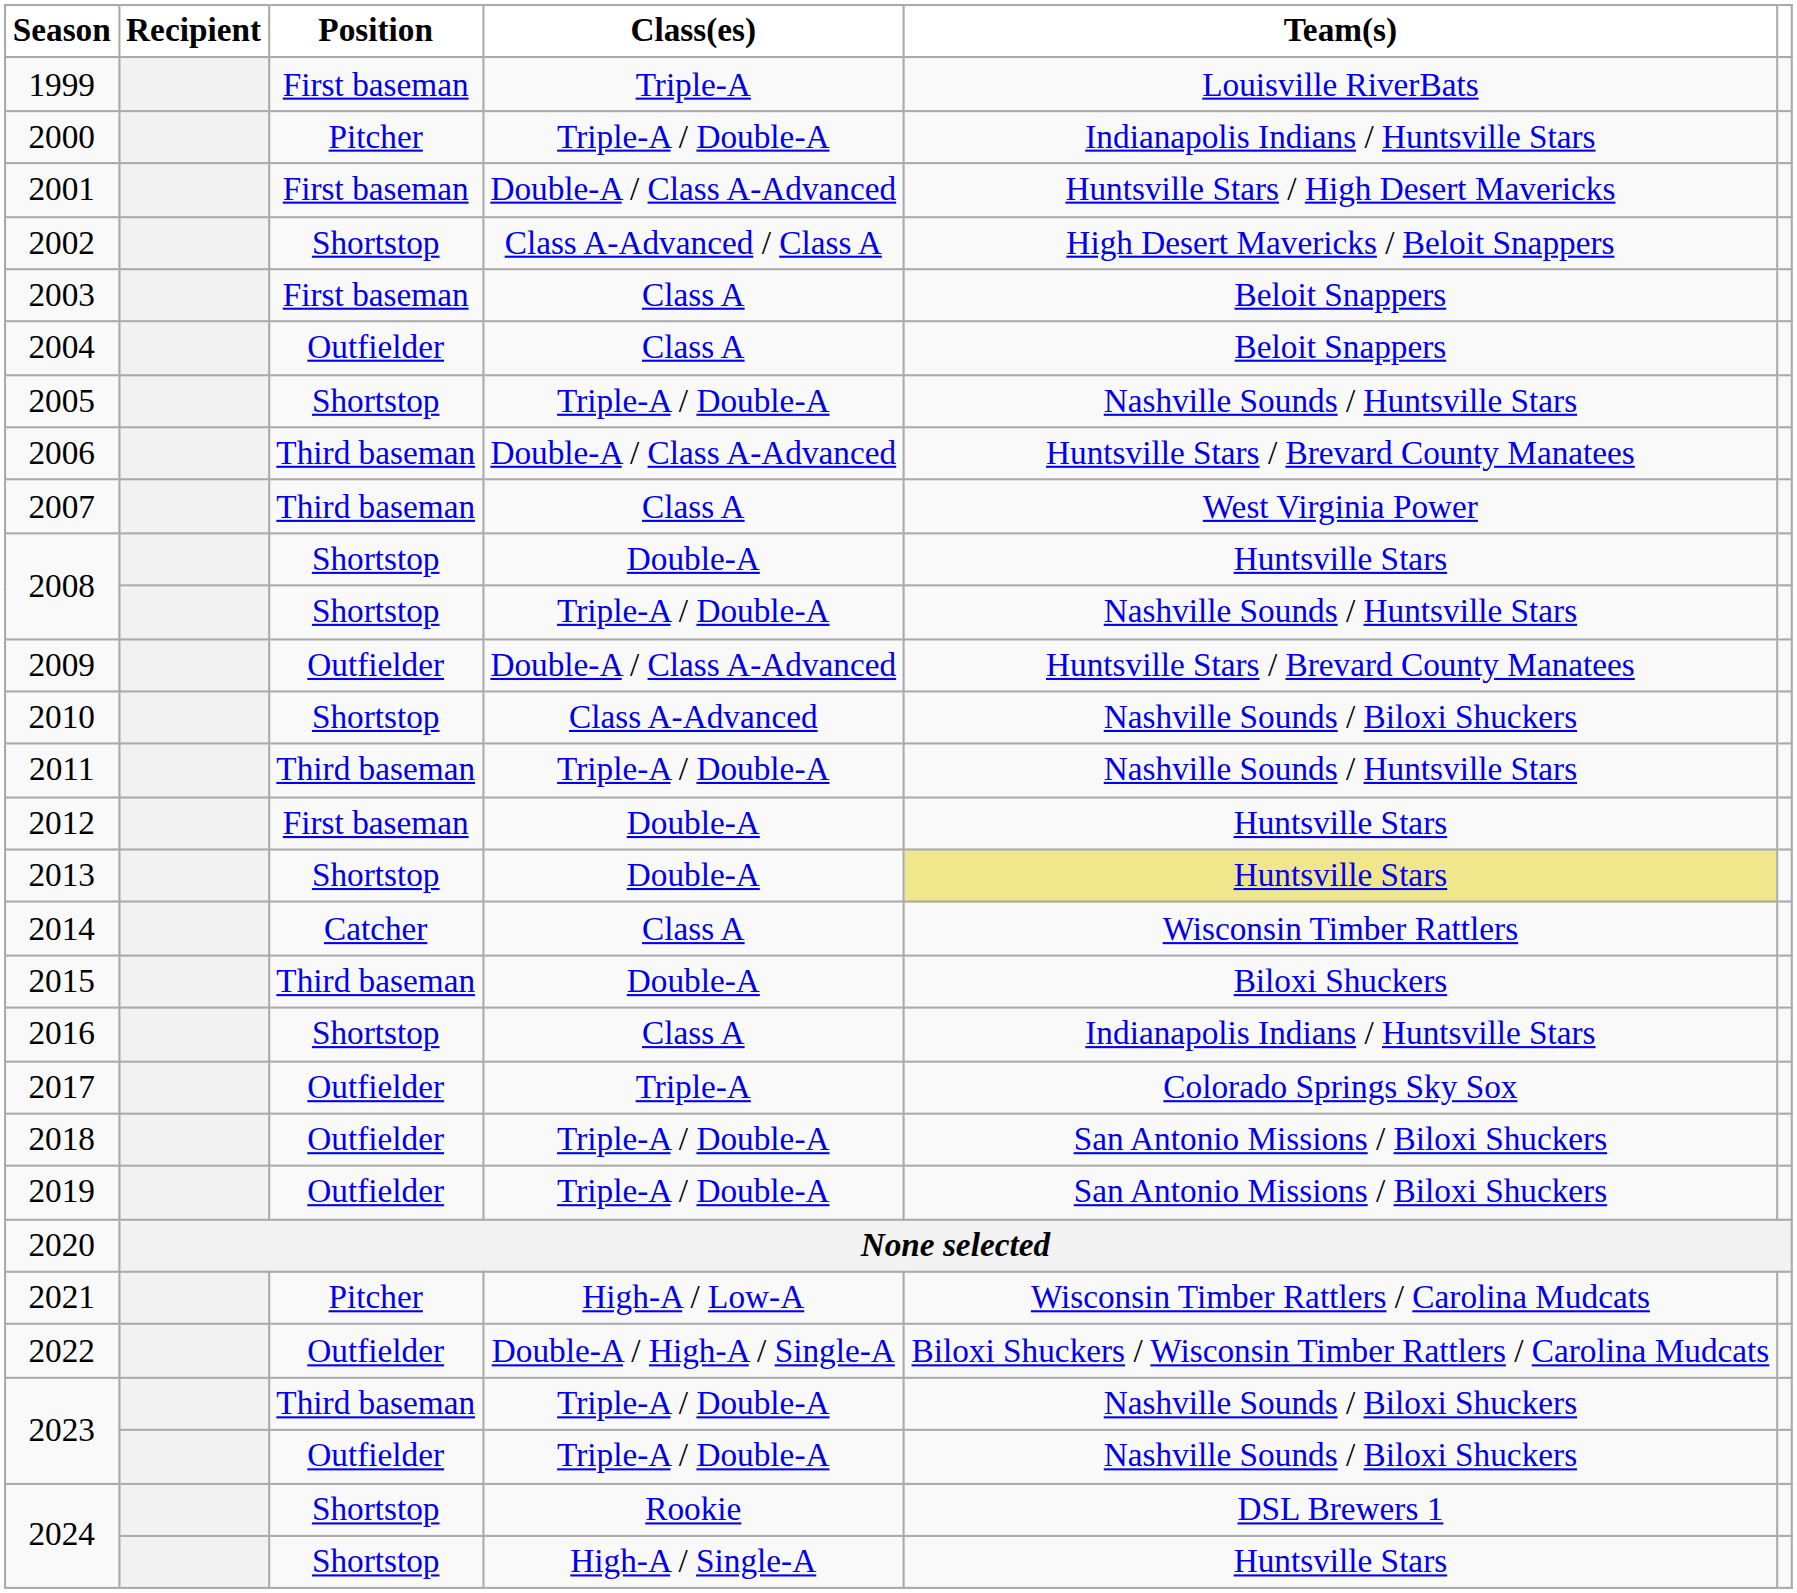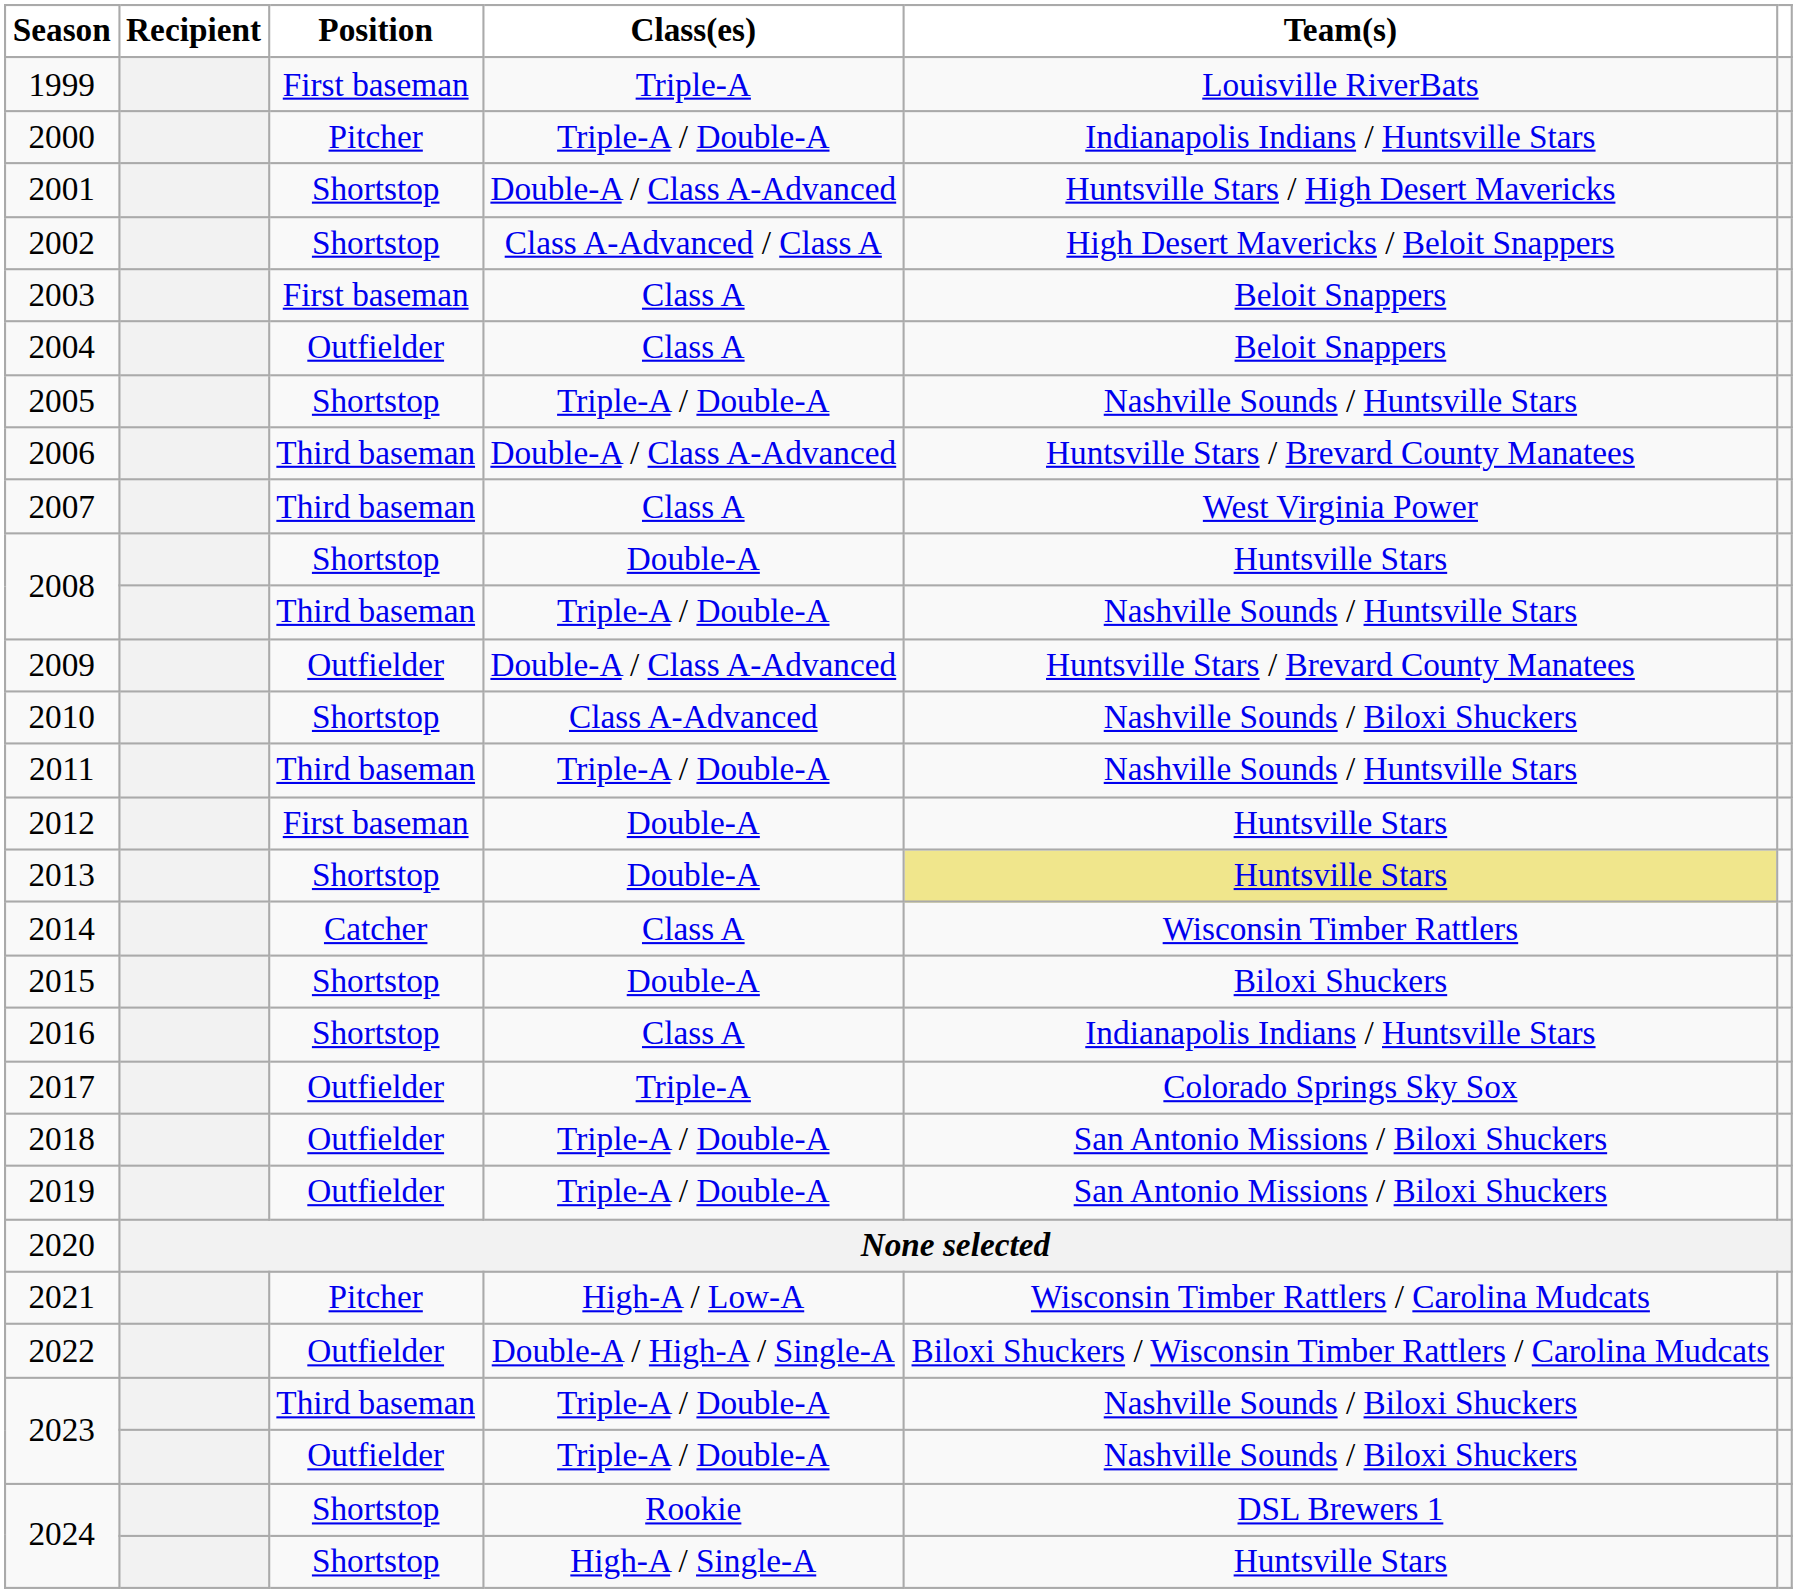(376, 189) First baseman -> (376, 189) Shortstop
(376, 611) Shortstop -> (376, 611) Third baseman
(376, 980) Third baseman -> (376, 980) Shortstop
